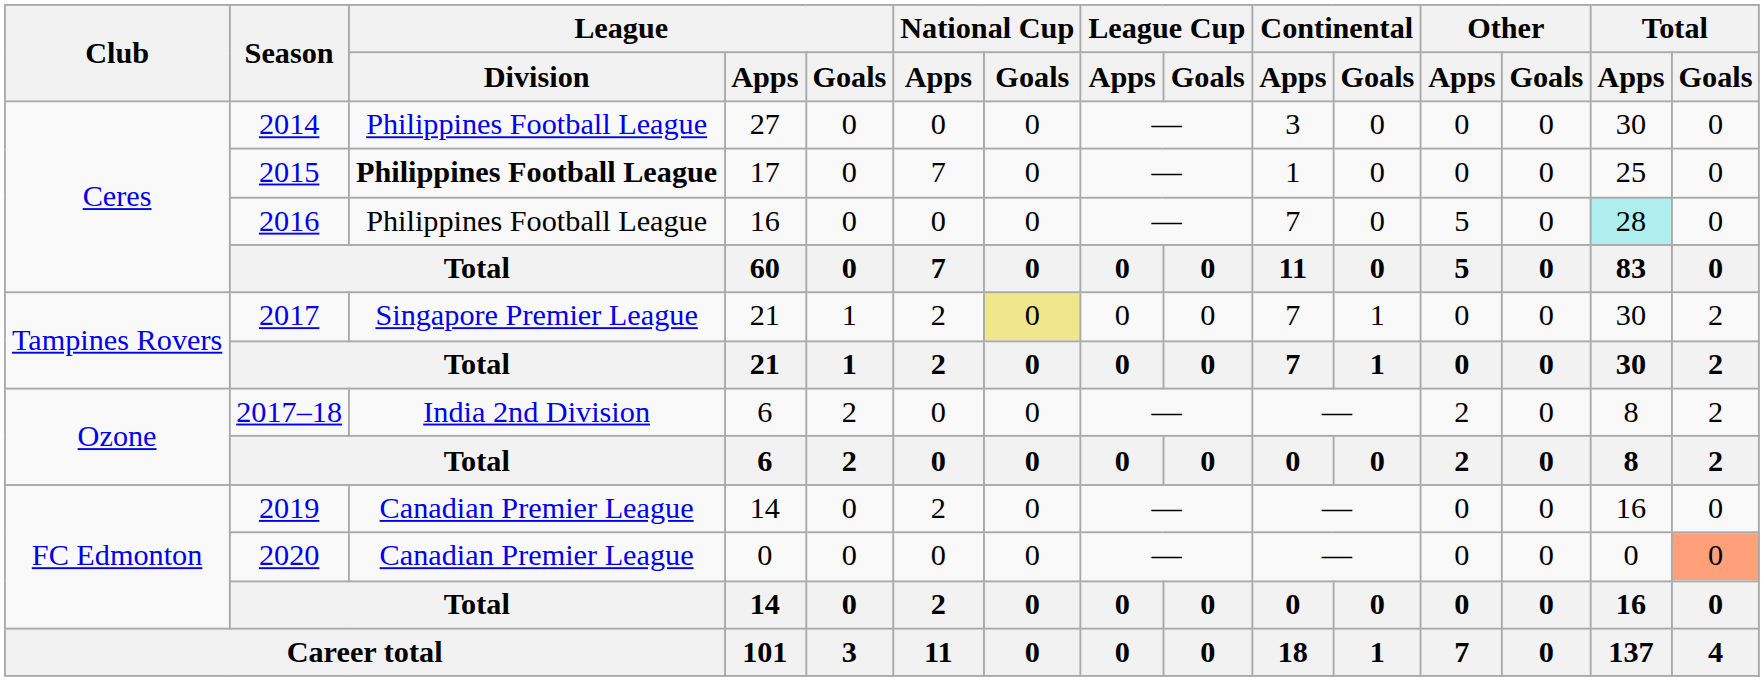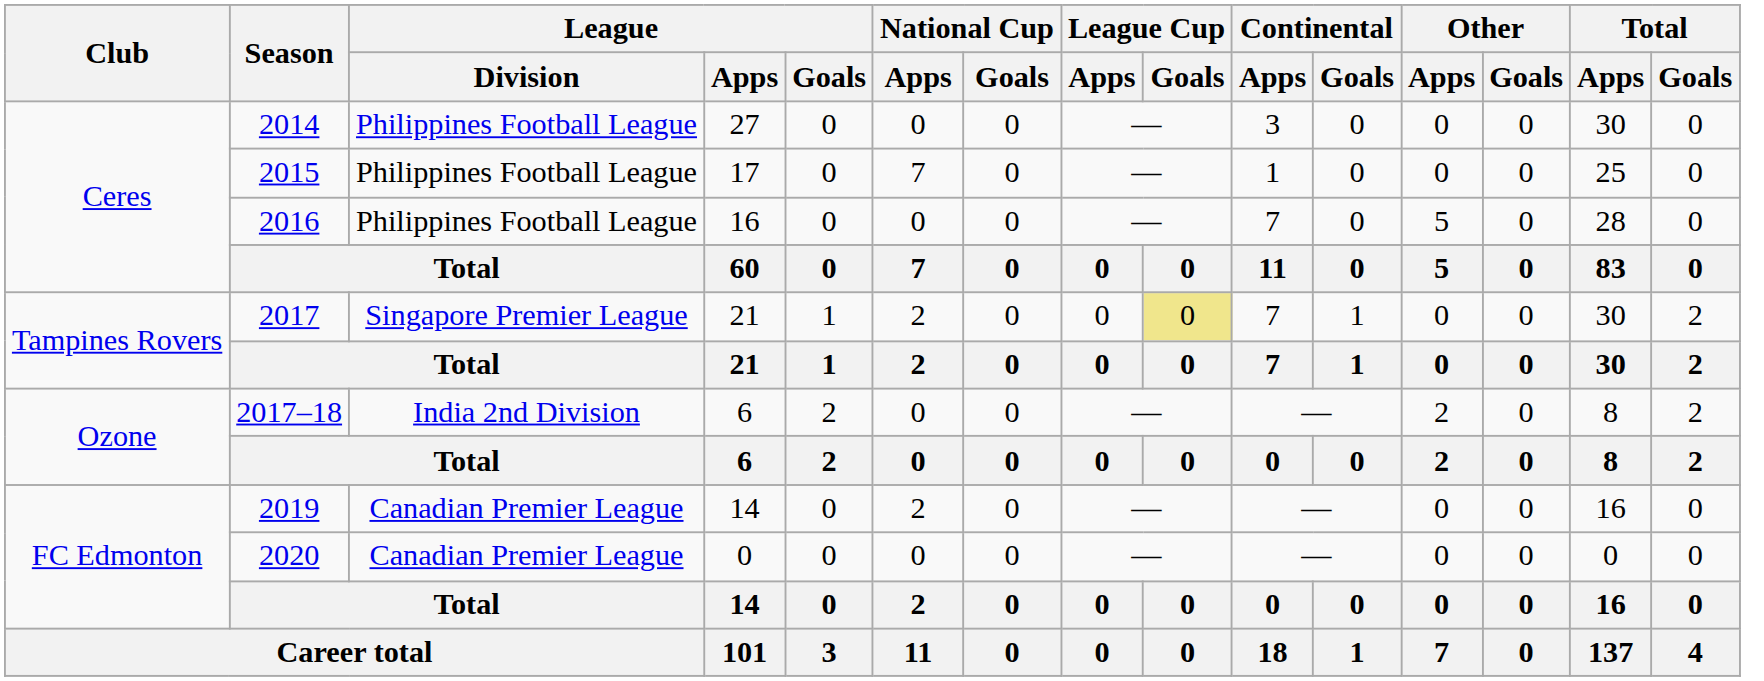(537, 172) bold -> (527, 172) normal
(1631, 220) paleturquoise background -> (1611, 220) no background
(1032, 316) khaki background -> (1012, 316) no background
(1208, 316) no background -> (1187, 316) khaki background
(1715, 556) lightsalmon background -> (1695, 556) no background
